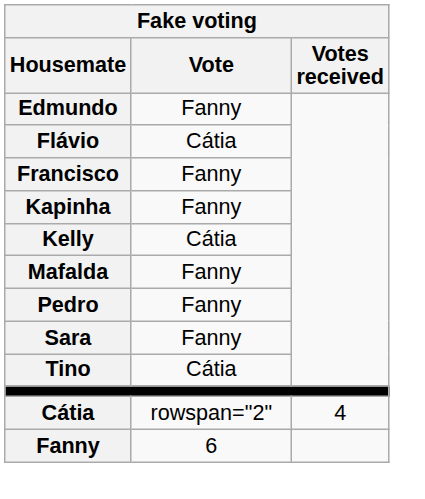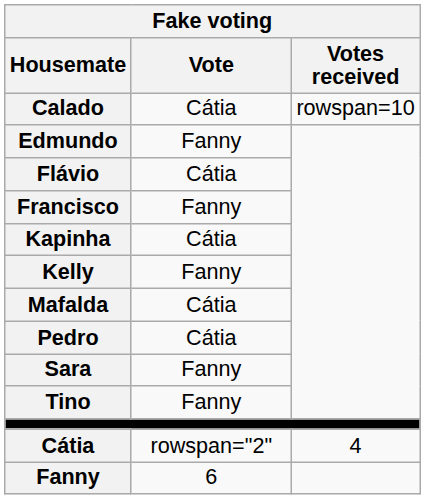+ row: (68, 108)
(211, 206) Fanny -> (211, 239) Cátia
(211, 239) Cátia -> (211, 272) Fanny
(211, 272) Fanny -> (211, 304) Cátia
(211, 304) Fanny -> (211, 337) Cátia
(211, 369) Cátia -> (211, 402) Fanny
